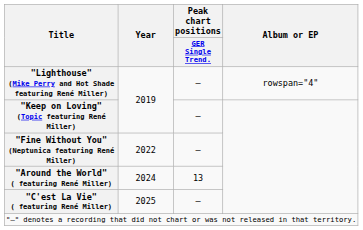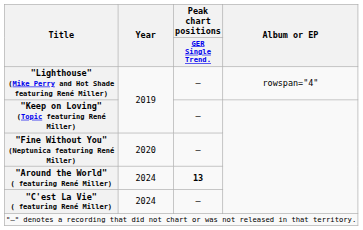(146, 150) 2022 -> (146, 150) 2020
(198, 178) normal -> (198, 178) bold
(146, 202) 2025 -> (146, 202) 2024
